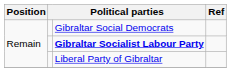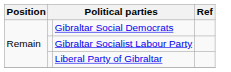(129, 43) bold -> (124, 43) normal
